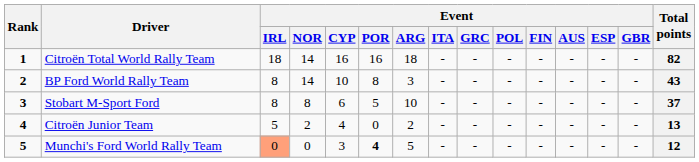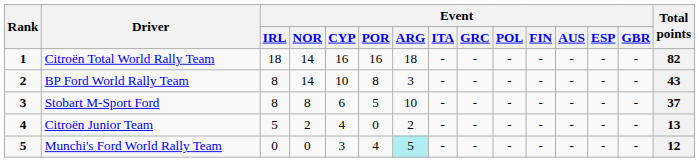(275, 146) lightsalmon background -> (275, 146) no background
(376, 146) bold -> (376, 146) normal
(411, 146) no background -> (411, 146) paleturquoise background
